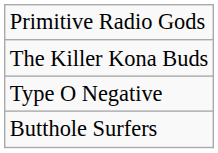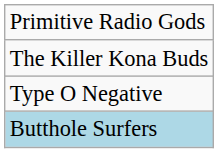(84, 128) no background -> (84, 128) lightblue background
